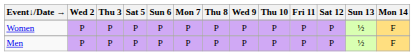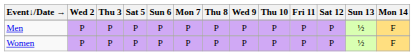rows swapped: (15, 43) <-> (20, 28)
